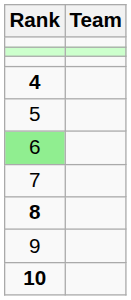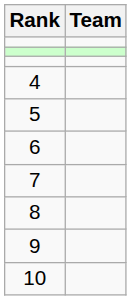(35, 82) bold -> (35, 82) normal
(35, 147) lightgreen background -> (35, 147) no background
(35, 213) bold -> (35, 213) normal
(35, 278) bold -> (35, 278) normal
